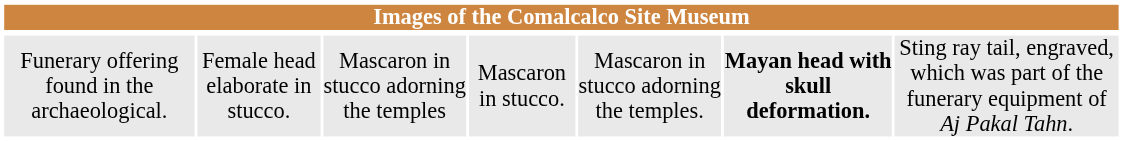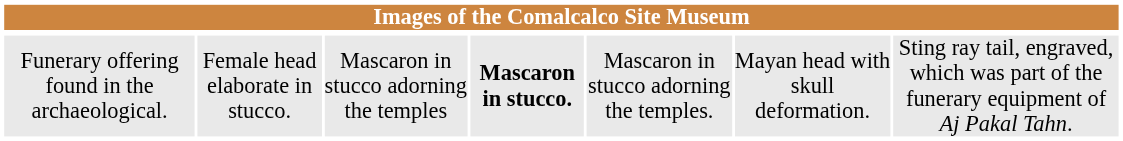(522, 85) normal -> (527, 85) bold
(808, 85) bold -> (813, 85) normal
